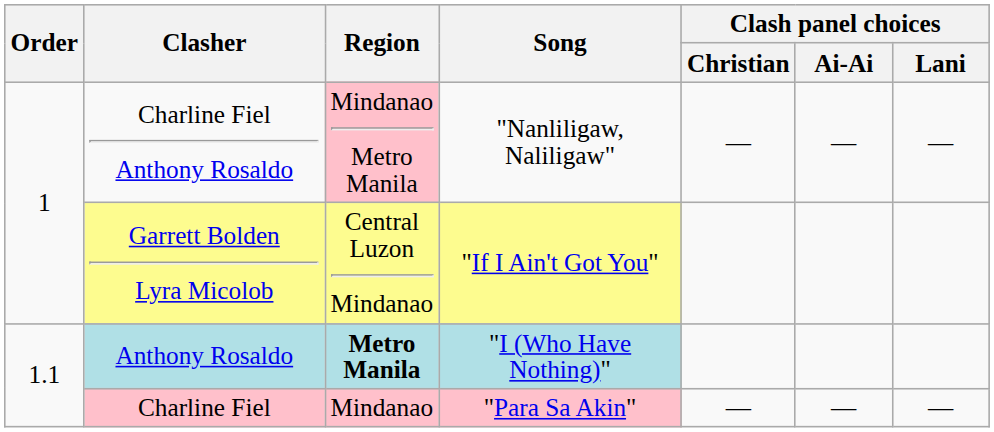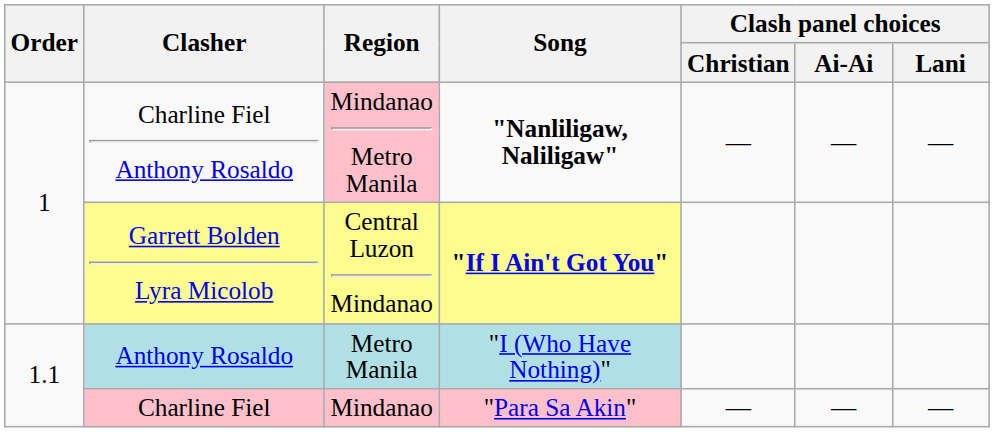(560, 142) normal -> (560, 142) bold
(560, 263) normal -> (560, 263) bold
(382, 356) bold -> (382, 356) normal
